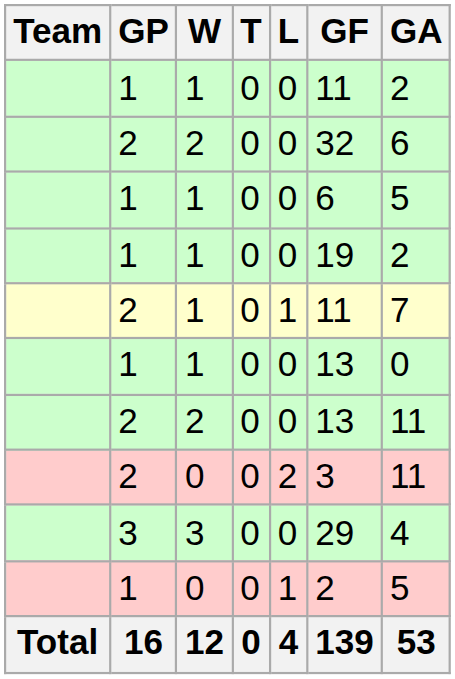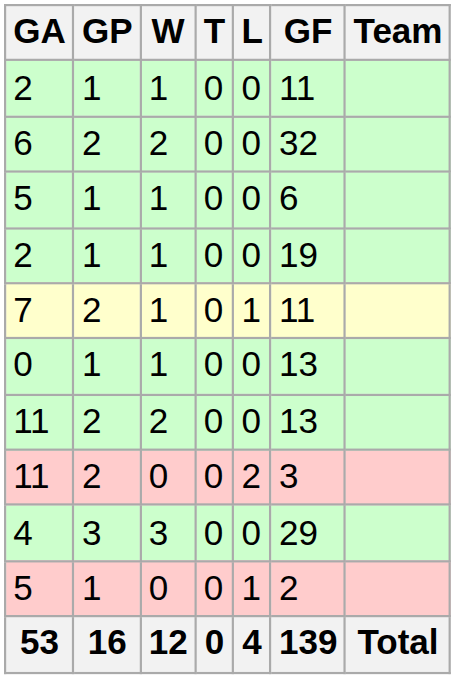columns swapped: (58, 32) <-> (416, 32)
